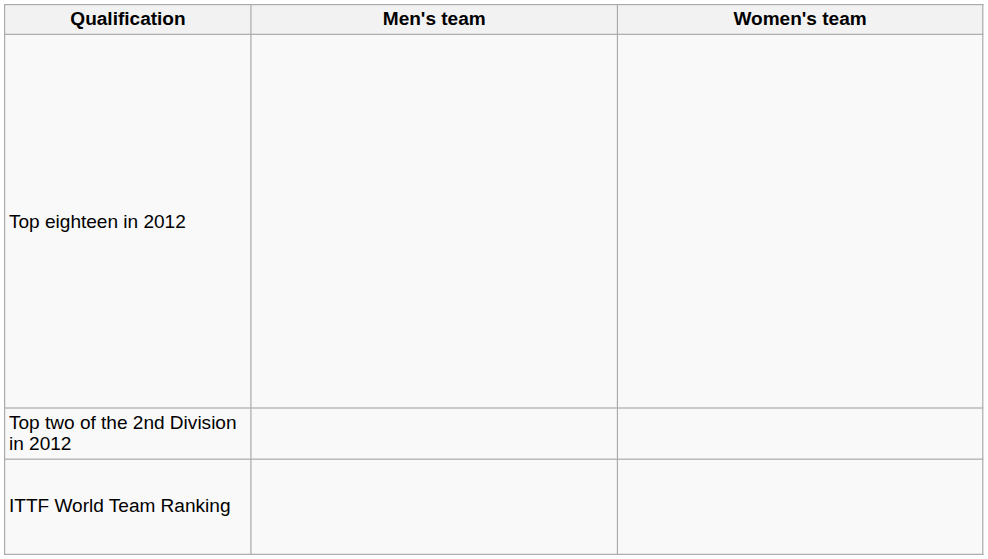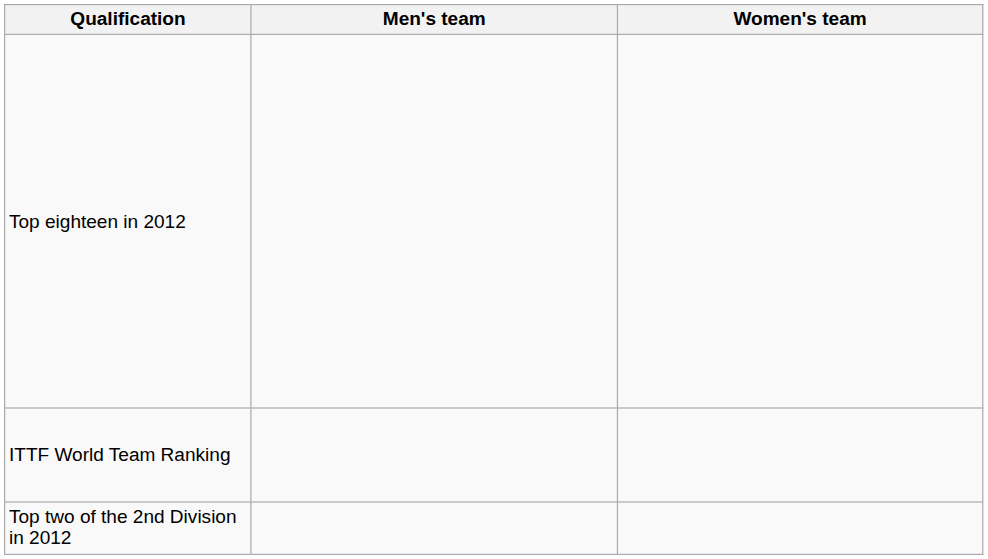rows swapped: (123, 433) <-> (120, 506)
